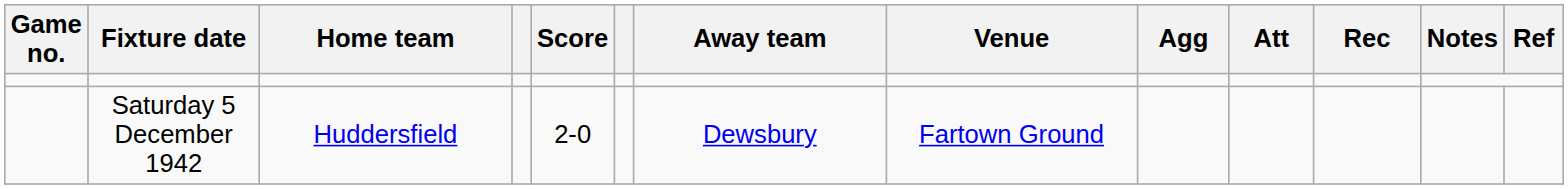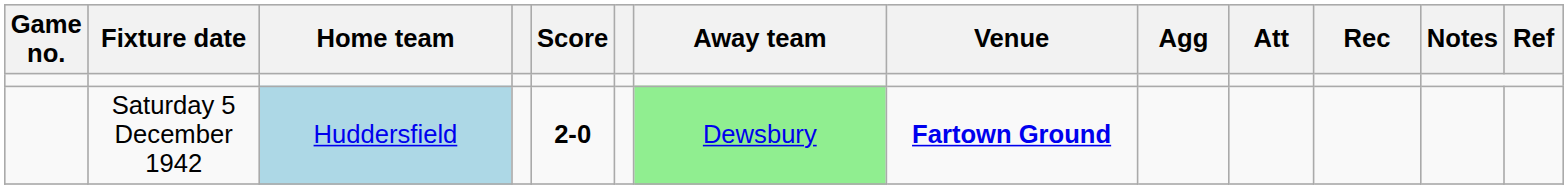(385, 134) no background -> (385, 134) lightblue background
(573, 134) normal -> (573, 134) bold
(760, 134) no background -> (760, 134) lightgreen background
(1012, 134) normal -> (1012, 134) bold
